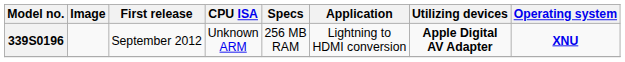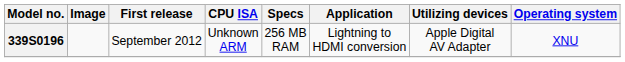(460, 40) bold -> (460, 40) normal
(565, 40) bold -> (565, 40) normal
